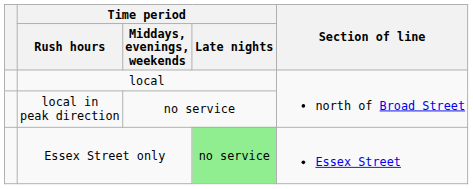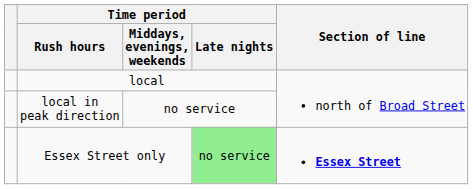(372, 162) normal -> (372, 162) bold
